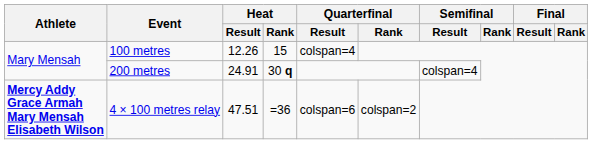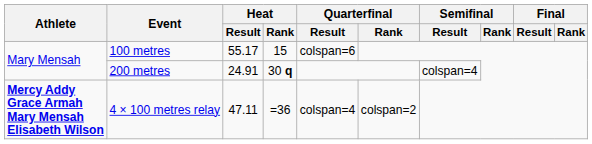(243, 52) 12.26 -> (243, 52) 55.17
(327, 52) colspan=4 -> (327, 52) colspan=6
(243, 110) 47.51 -> (243, 110) 47.11
(327, 110) colspan=6 -> (327, 110) colspan=4
